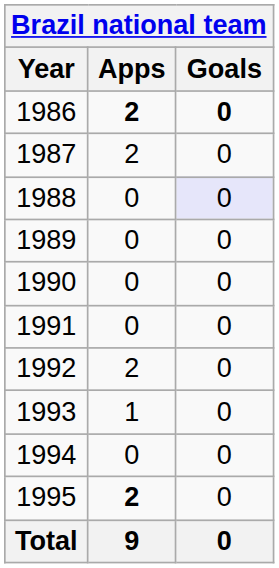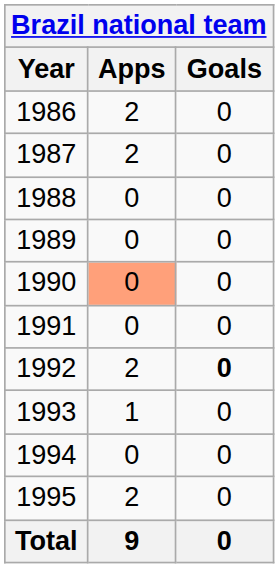(132, 111) bold -> (132, 111) normal
(224, 111) bold -> (224, 111) normal
(224, 197) lavender background -> (224, 197) no background
(132, 283) no background -> (132, 283) lightsalmon background
(224, 369) normal -> (224, 369) bold
(132, 497) bold -> (132, 497) normal
